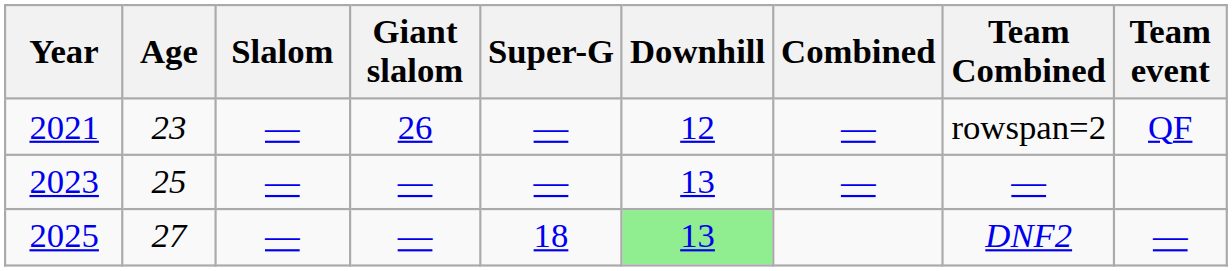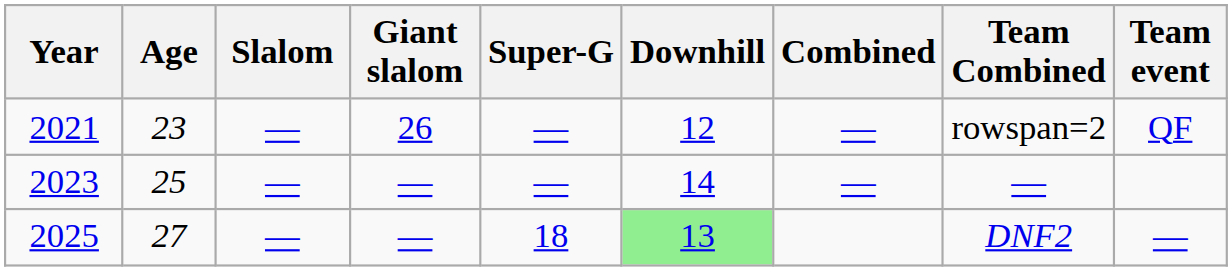(698, 181) 13 -> (698, 181) 14
